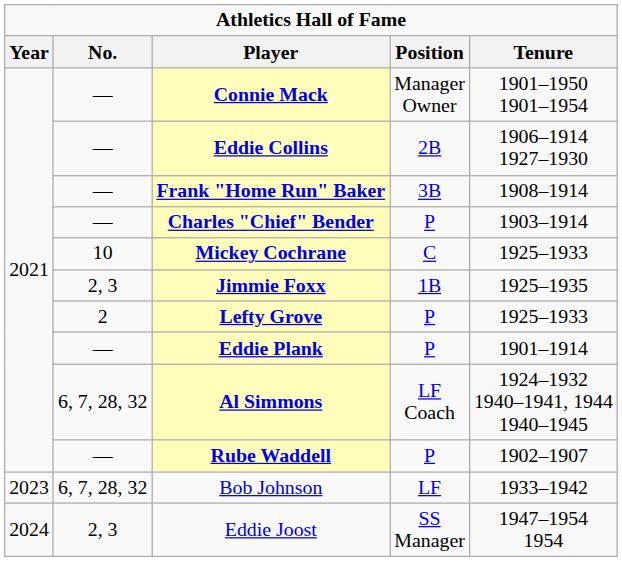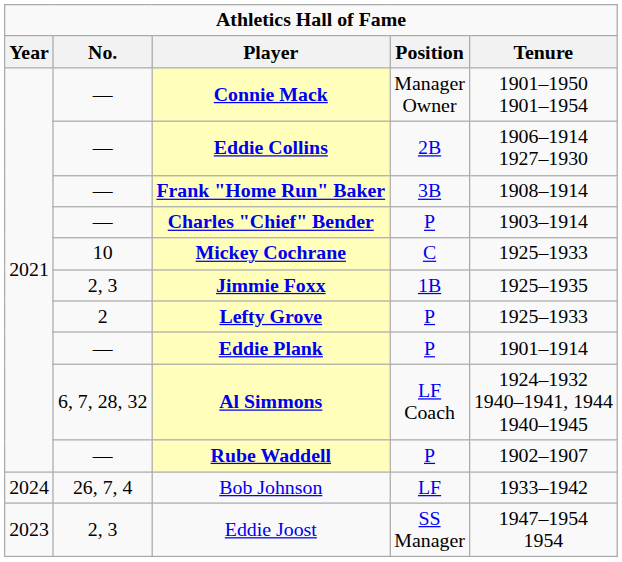(29, 487) 2023 -> (29, 487) 2024
(103, 487) 6, 7, 28, 32 -> (103, 487) 26, 7, 4
(29, 529) 2024 -> (29, 529) 2023
